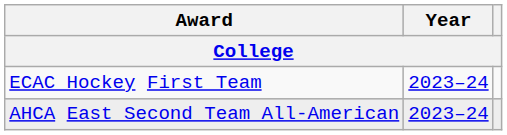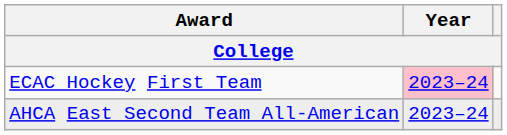(448, 83) no background -> (448, 83) pink background
